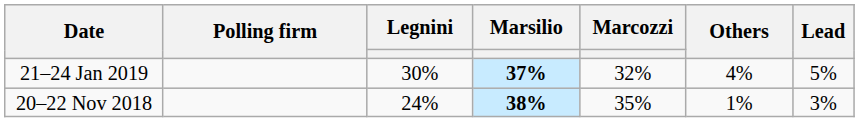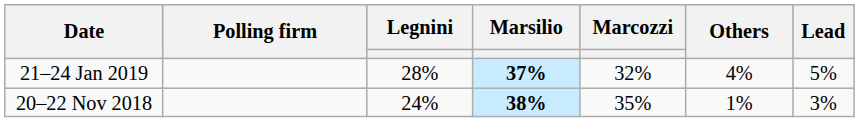(420, 73) 30% -> (420, 73) 28%
